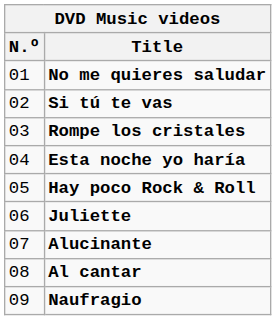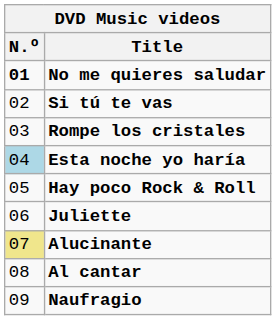(19, 75) normal -> (19, 75) bold
(19, 160) no background -> (19, 160) lightblue background
(19, 244) no background -> (19, 244) khaki background
